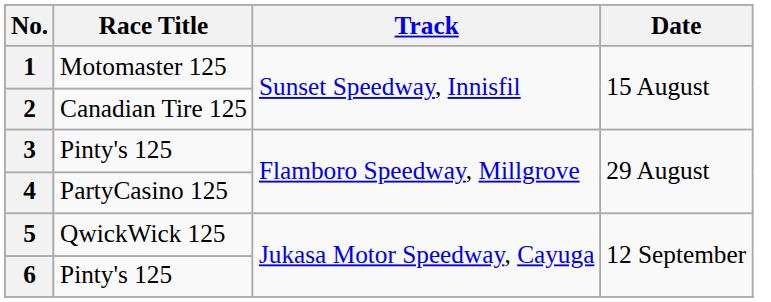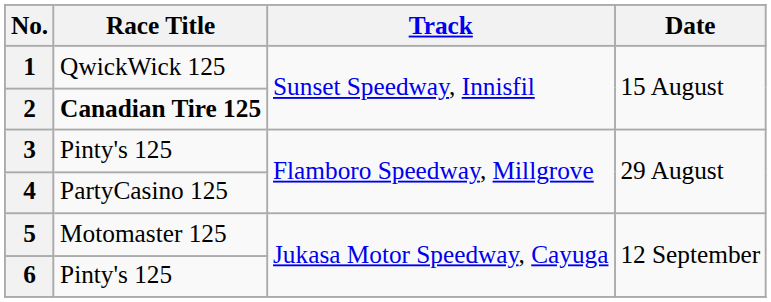(143, 66) Motomaster 125 -> (143, 66) QwickWick 125
(154, 108) normal -> (161, 108) bold
(143, 233) QwickWick 125 -> (143, 233) Motomaster 125
